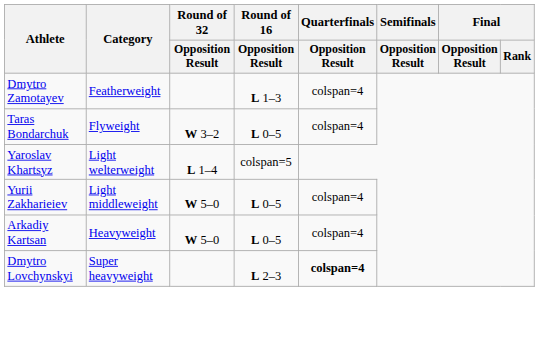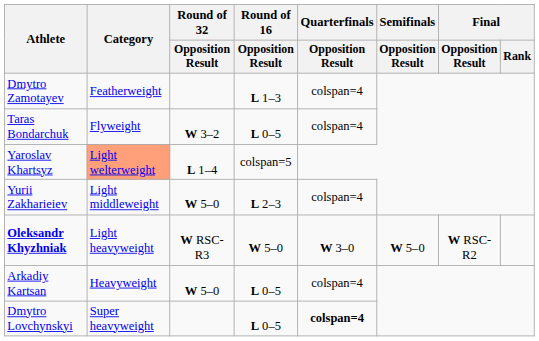(121, 162) no background -> (122, 162) lightsalmon background
(266, 205) L 0–5 -> (266, 205) L 2–3
+ row: (37, 240)
(266, 276) L 2–3 -> (266, 326) L 0–5
